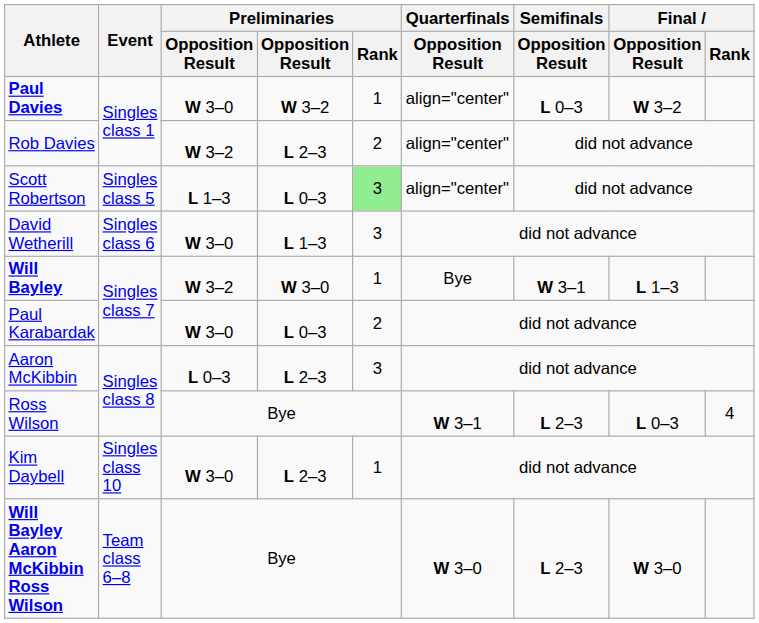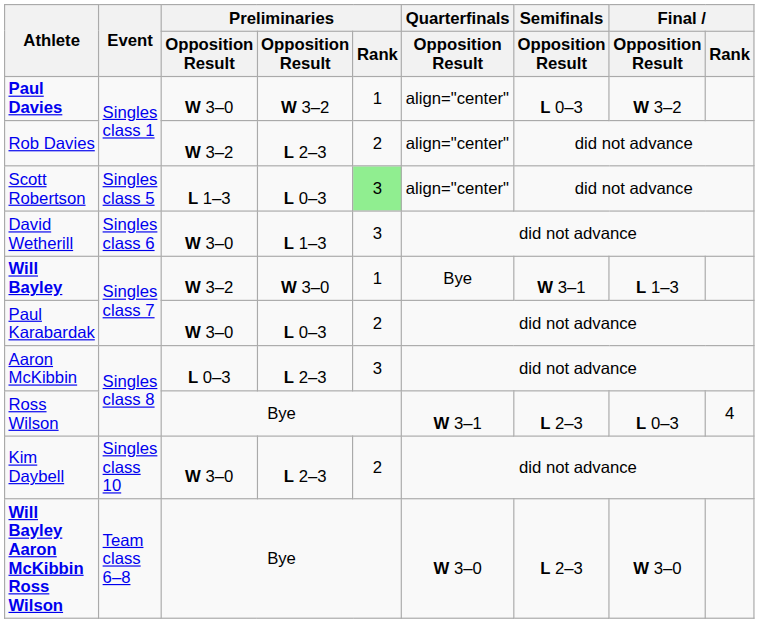(377, 468) 1 -> (377, 468) 2
